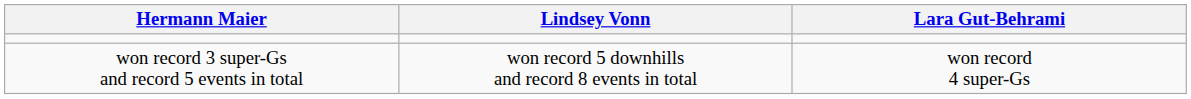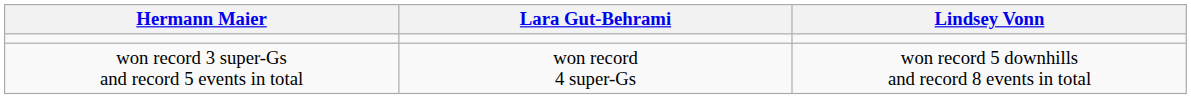columns swapped: (596, 19) <-> (989, 19)
